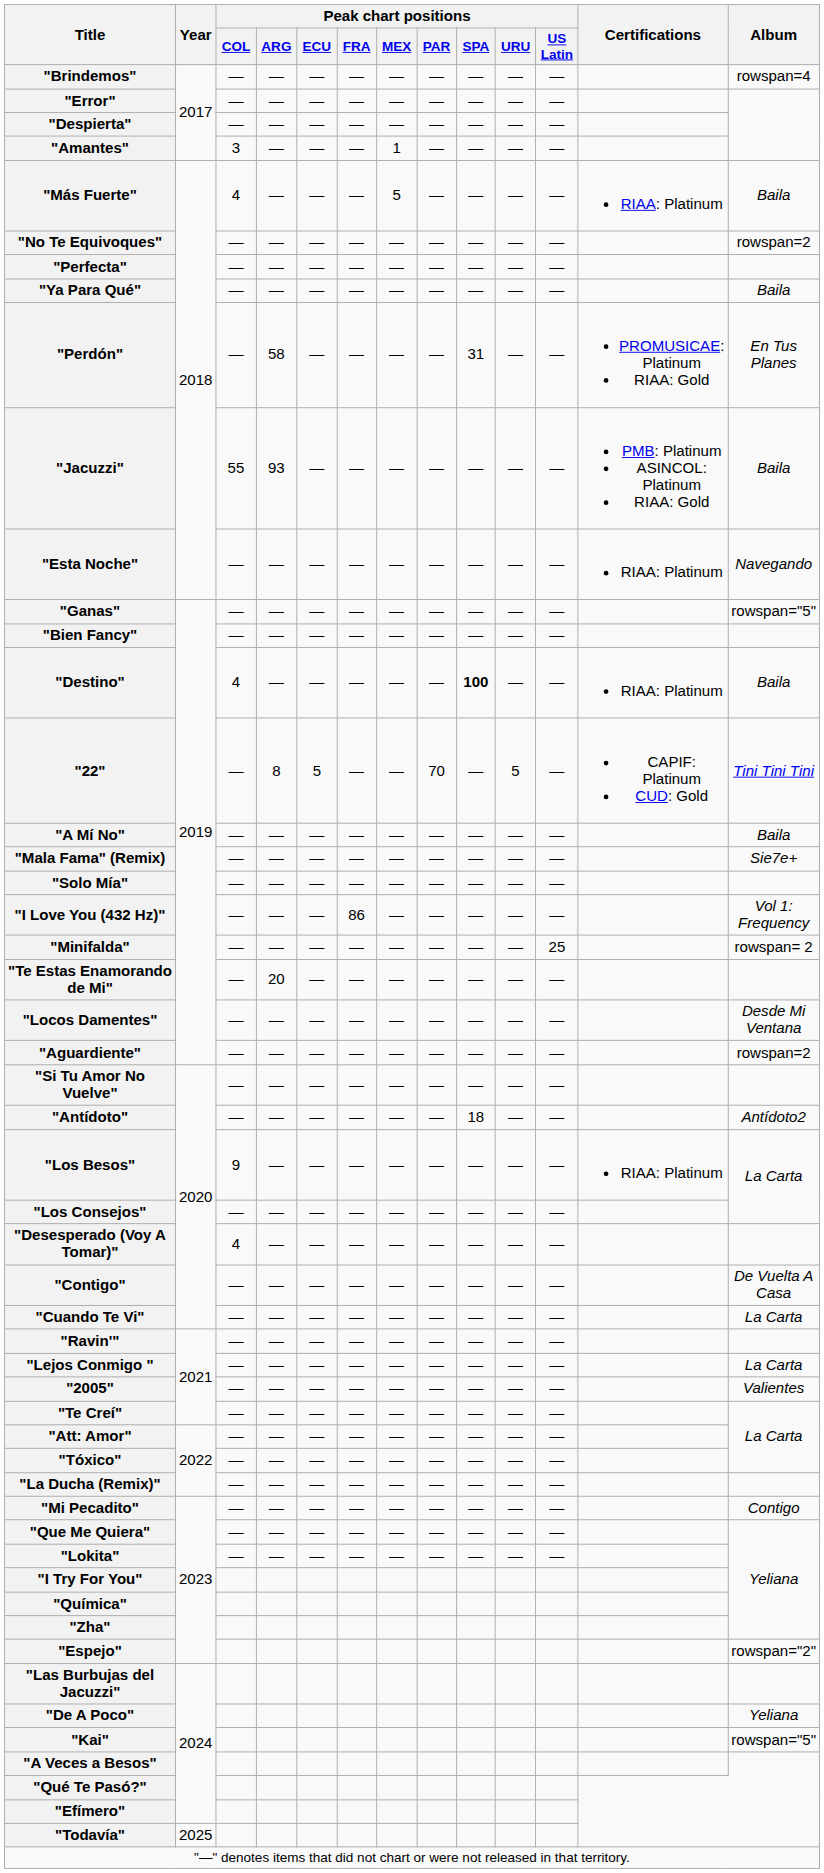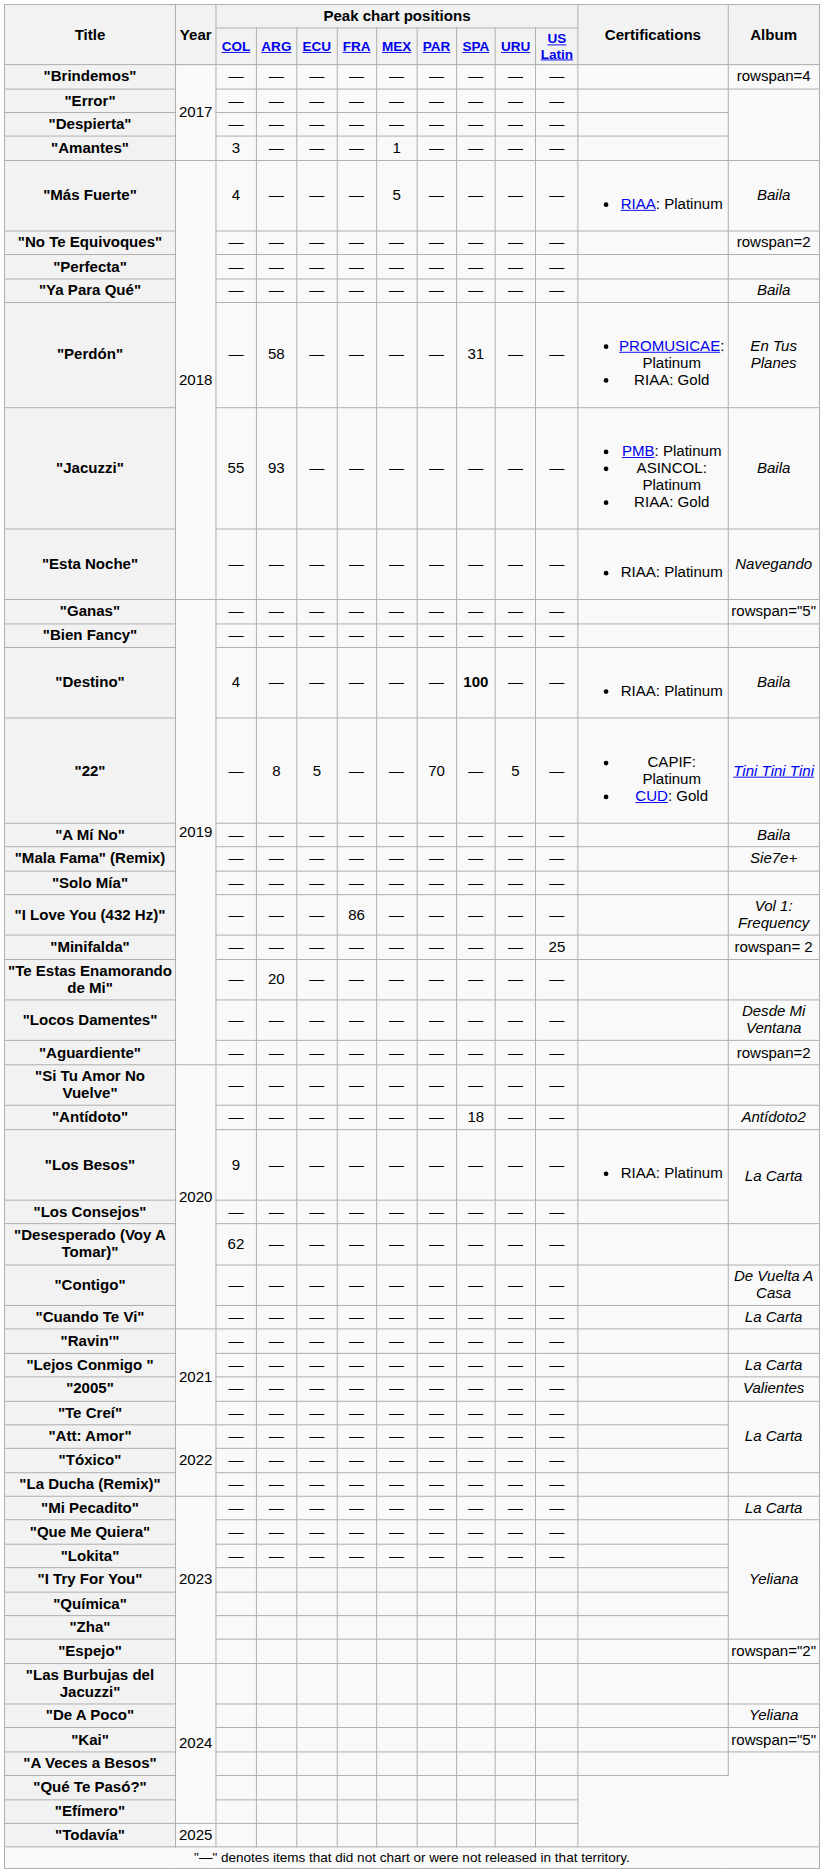(236, 1244) 4 -> (236, 1244) 62
(774, 1508) Contigo -> (774, 1508) La Carta
